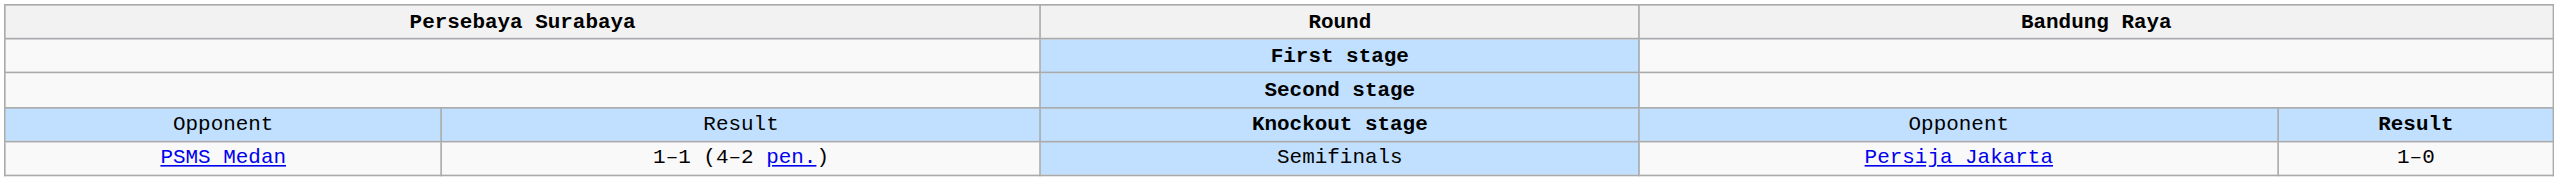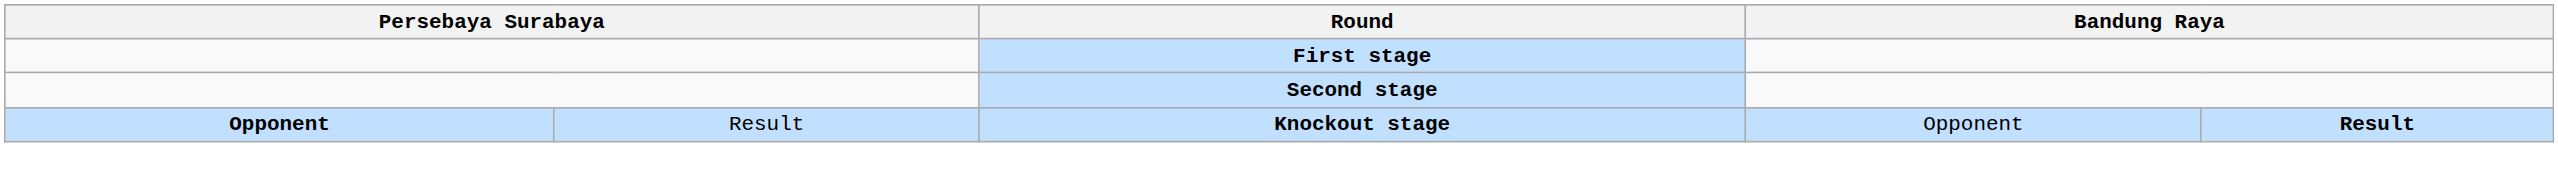(223, 124) normal -> (280, 124) bold
- row: (1340, 158)
